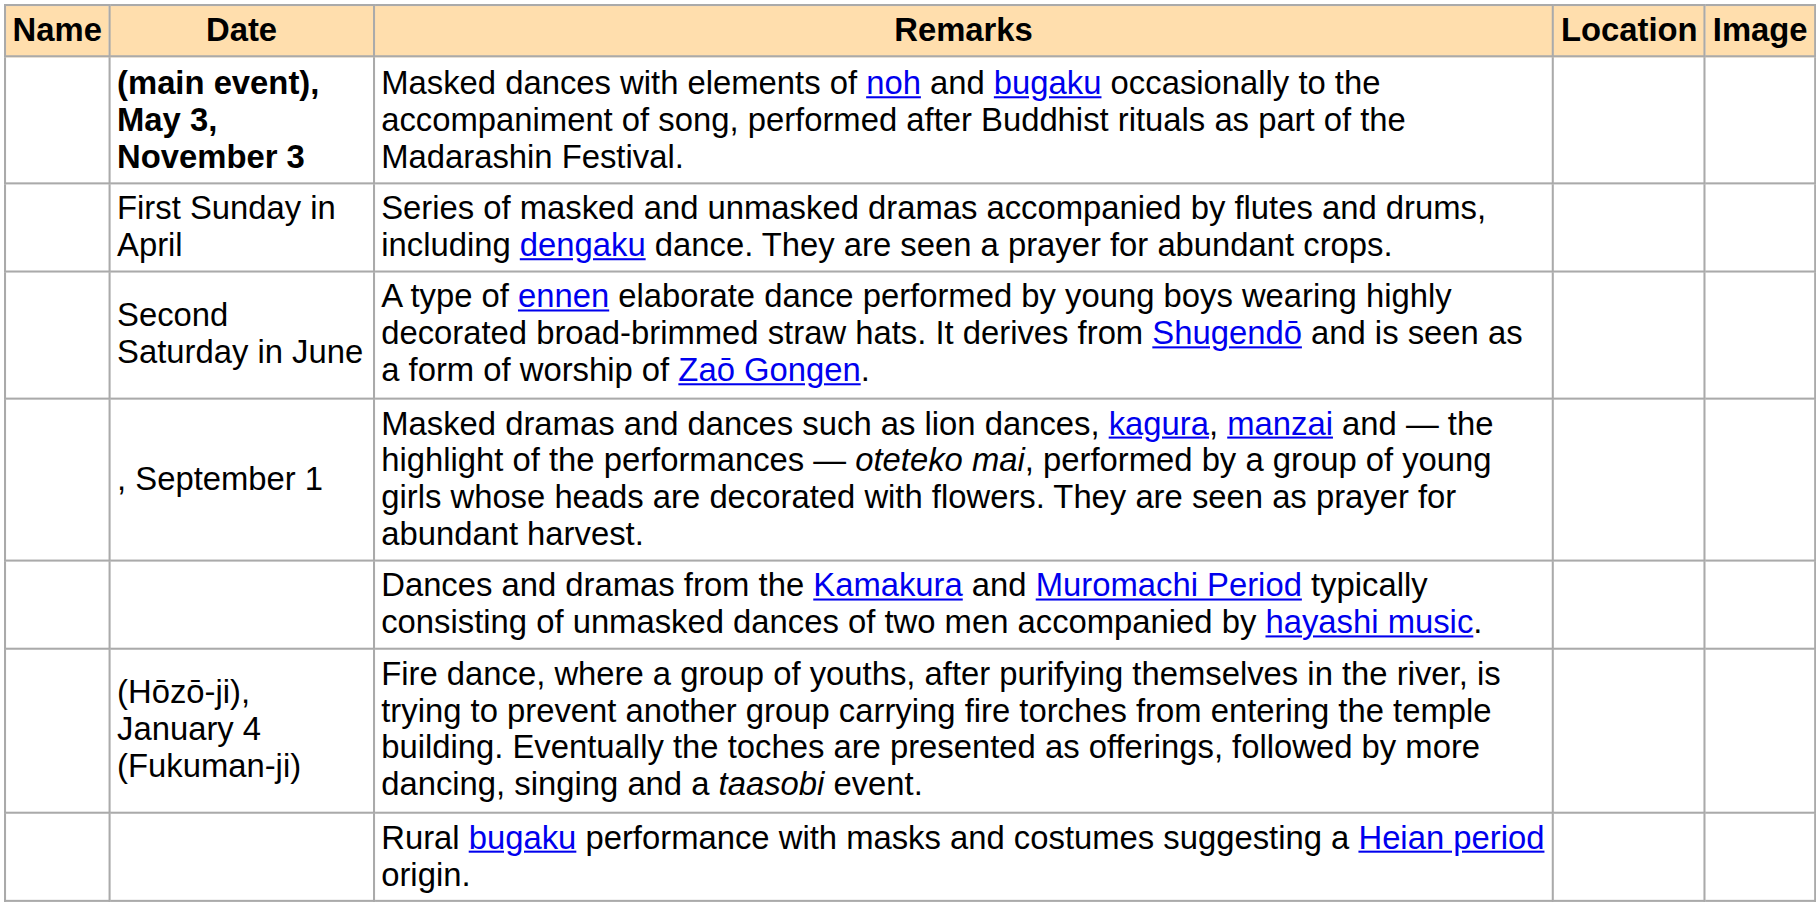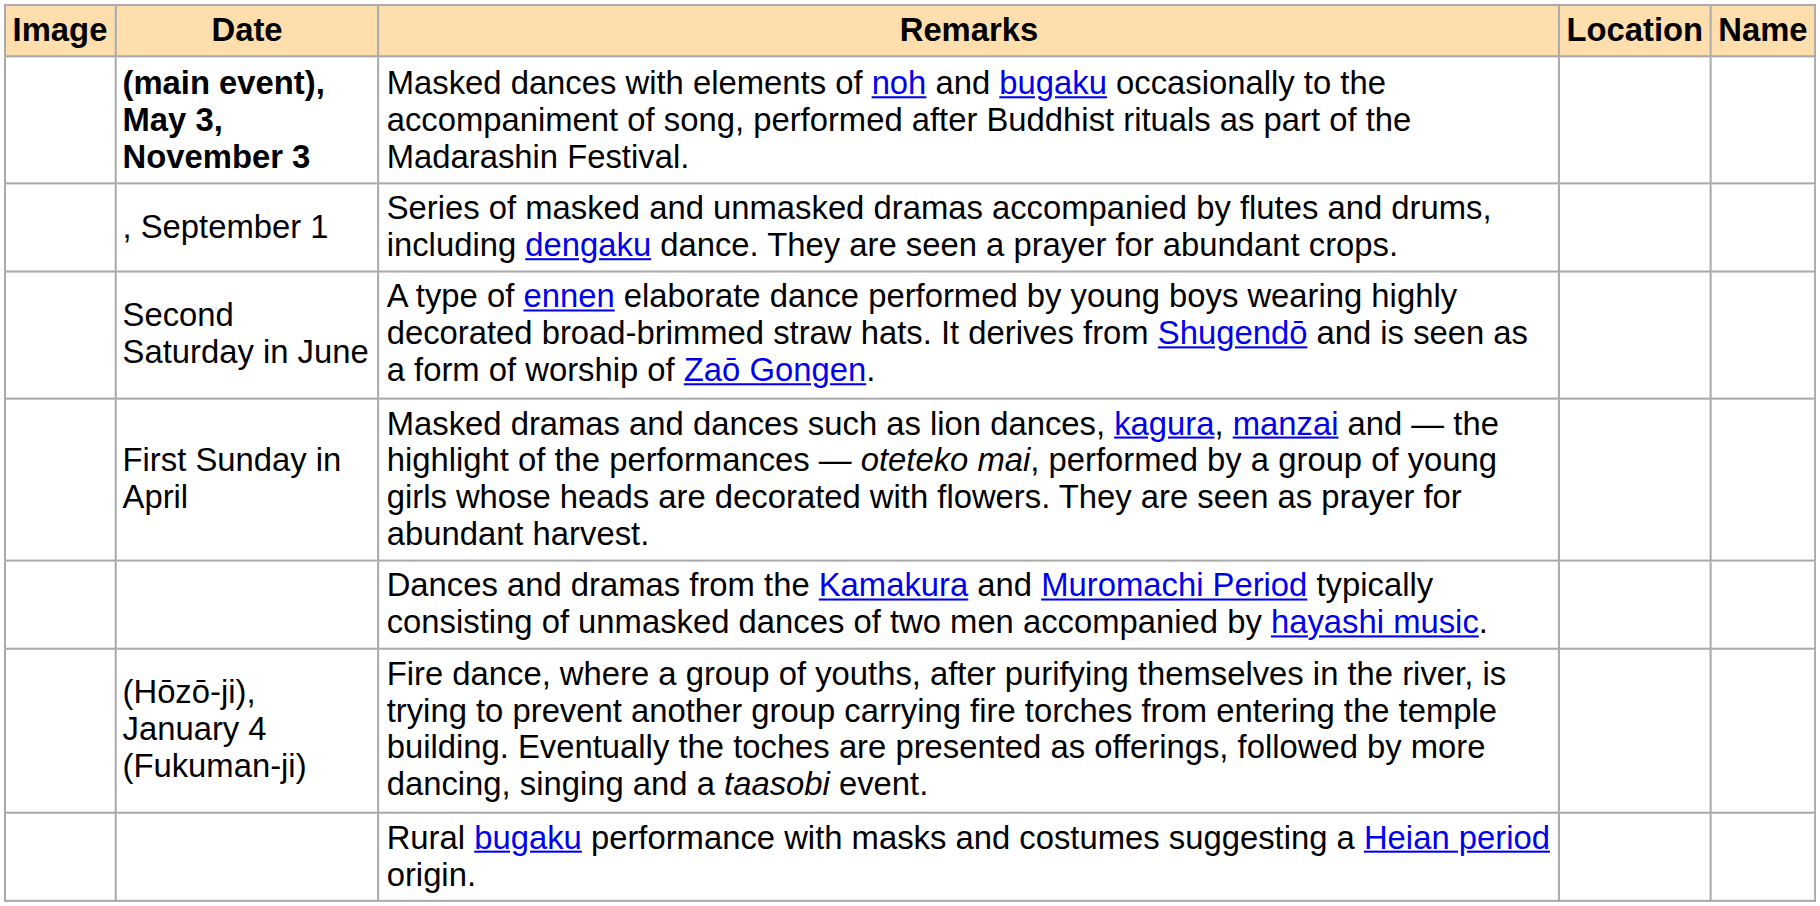columns swapped: (57, 30) <-> (1760, 30)
(226, 226) First Sunday in April -> (226, 226) , September 1
(220, 478) , September 1 -> (232, 478) First Sunday in April
